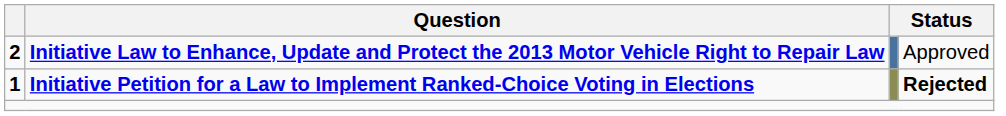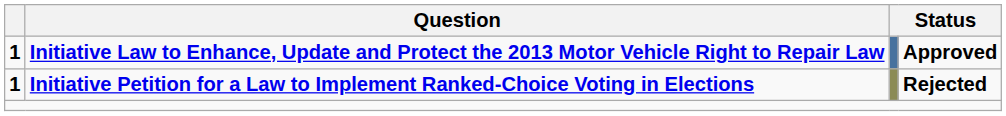(15, 52) 2 -> (15, 52) 1
(946, 52) normal -> (950, 52) bold
